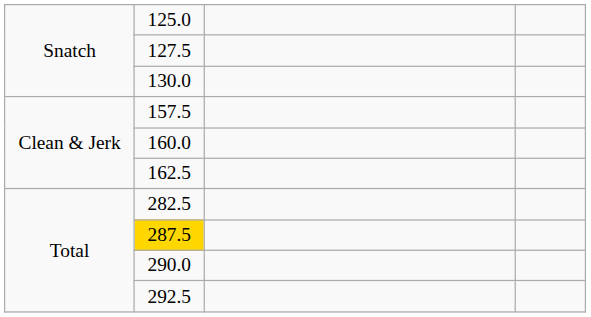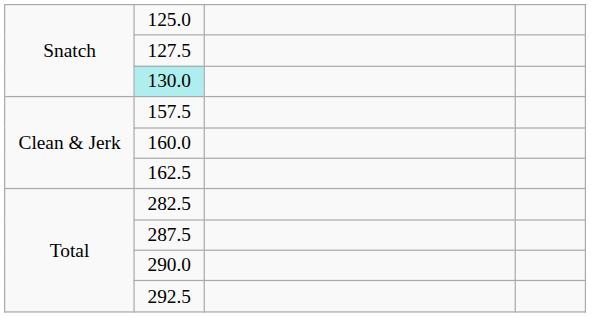(169, 81) no background -> (169, 81) paleturquoise background
(169, 234) gold background -> (169, 234) no background
